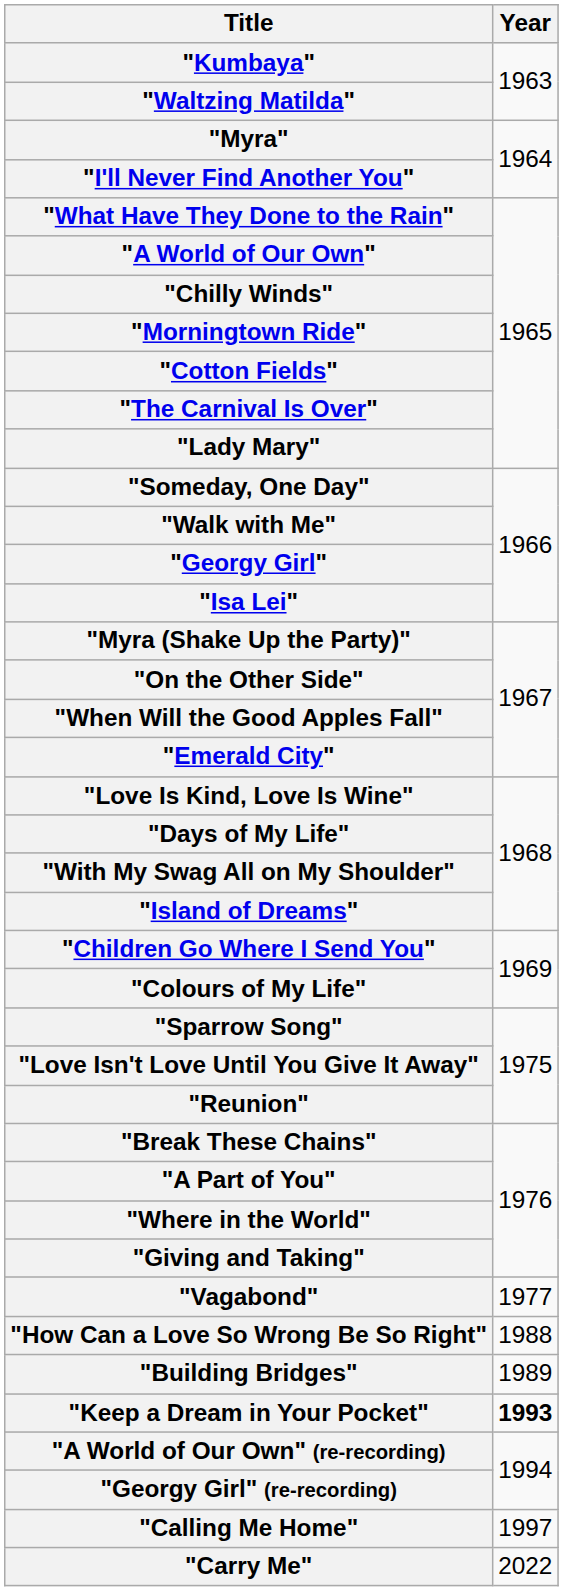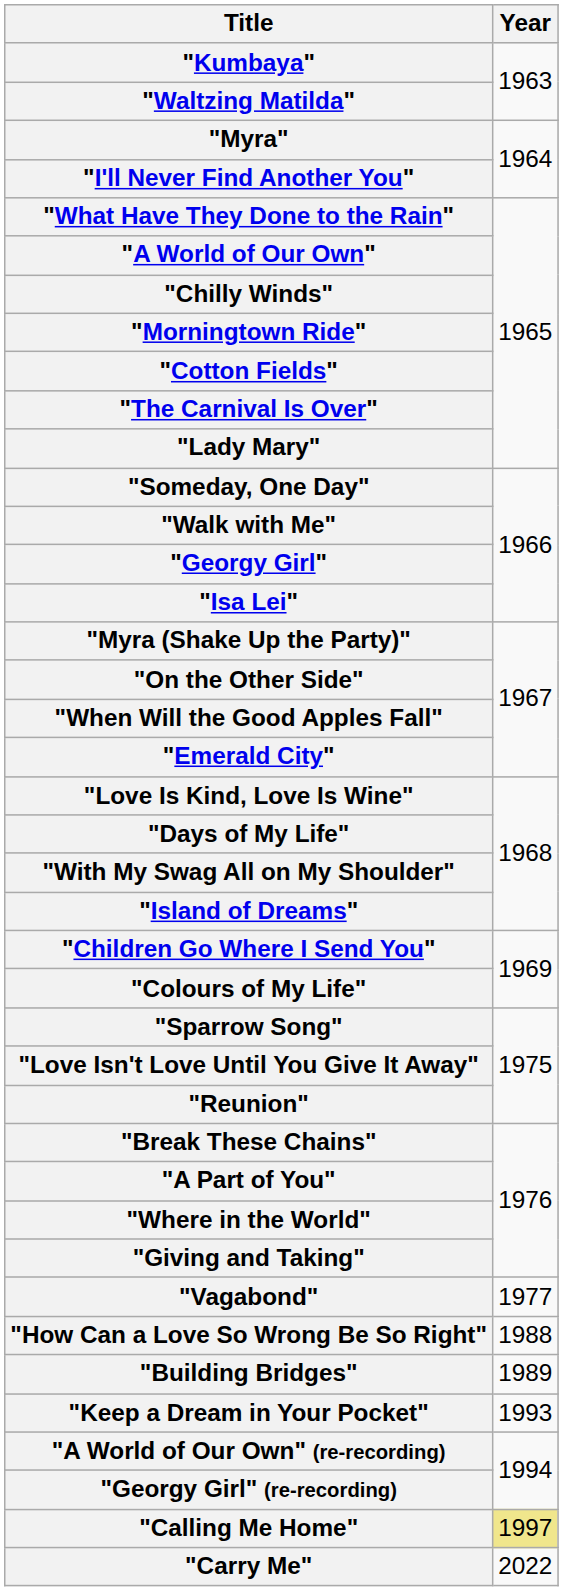(525, 1412) bold -> (525, 1412) normal
(525, 1528) no background -> (525, 1528) khaki background
